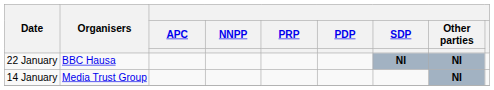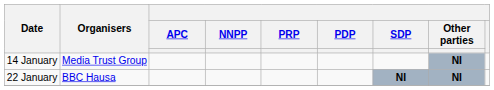rows swapped: (32, 77) <-> (32, 61)
